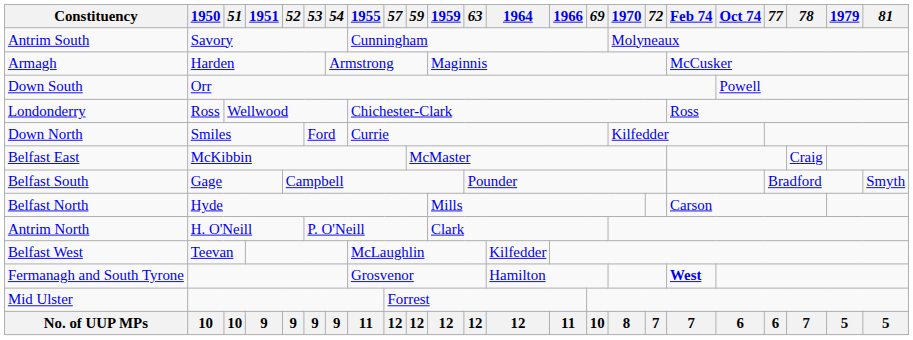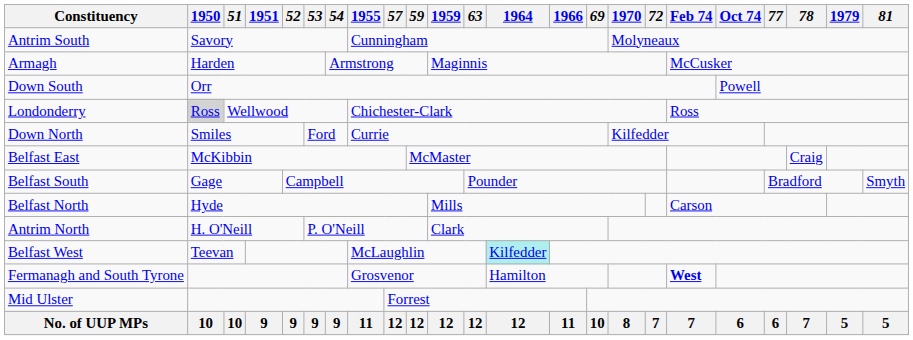(205, 110) no background -> (205, 110) lightgrey background
(518, 252) no background -> (518, 252) paleturquoise background
